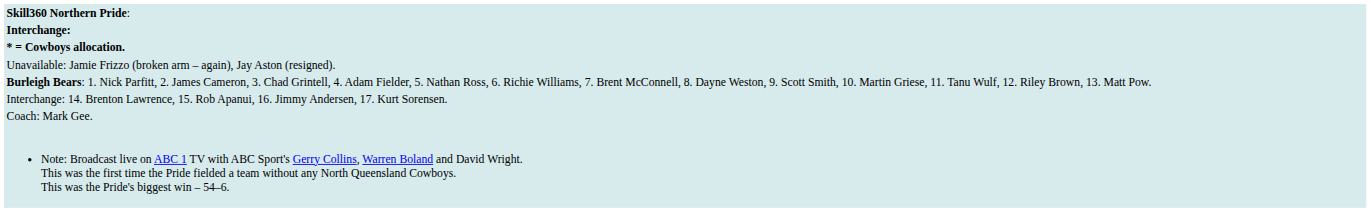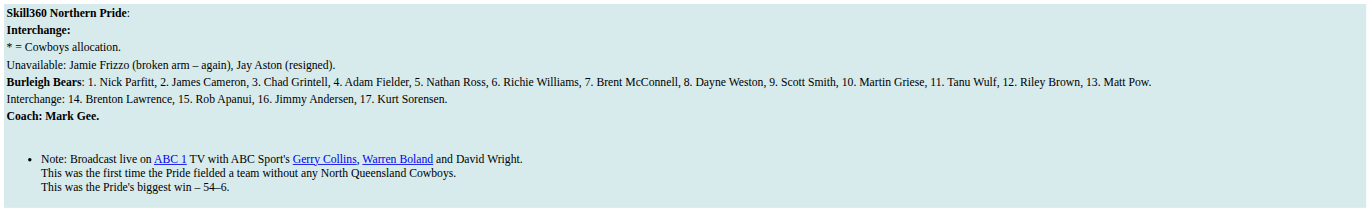(66, 47) bold -> (64, 47) normal
(50, 116) normal -> (53, 116) bold
